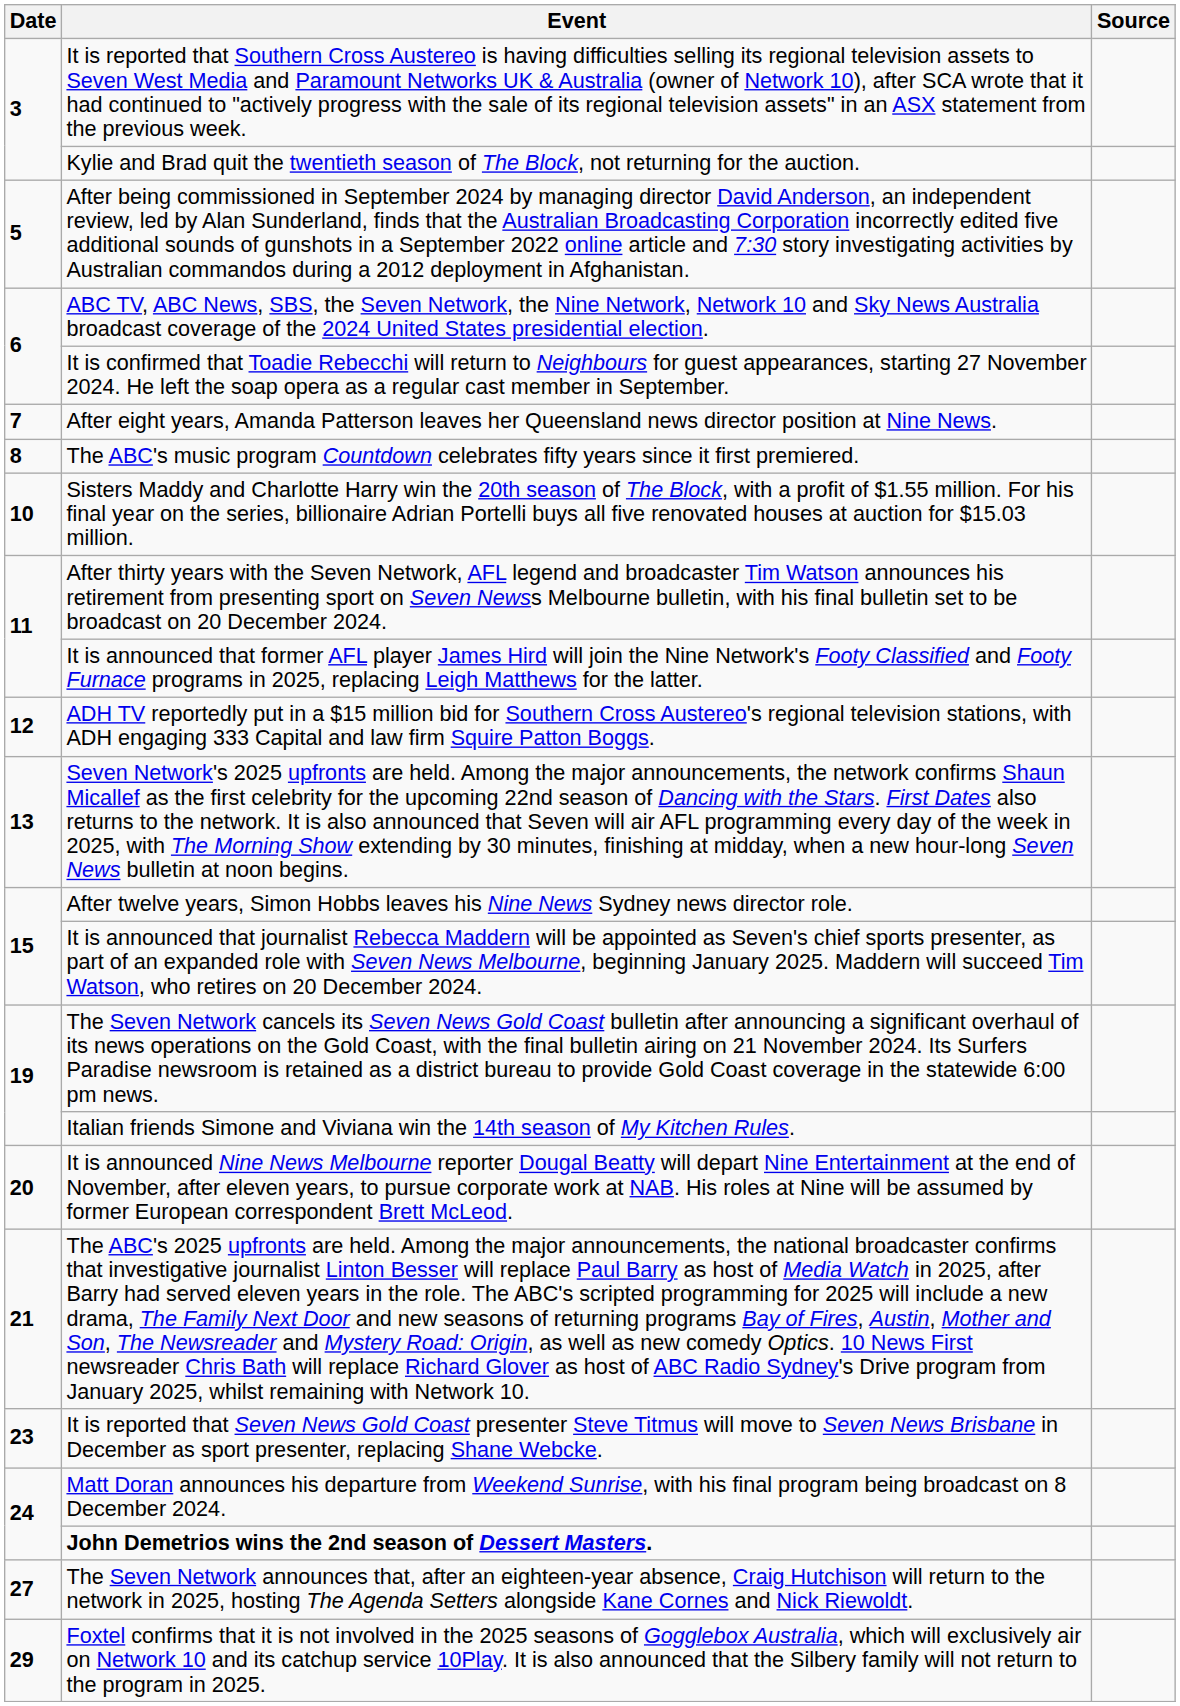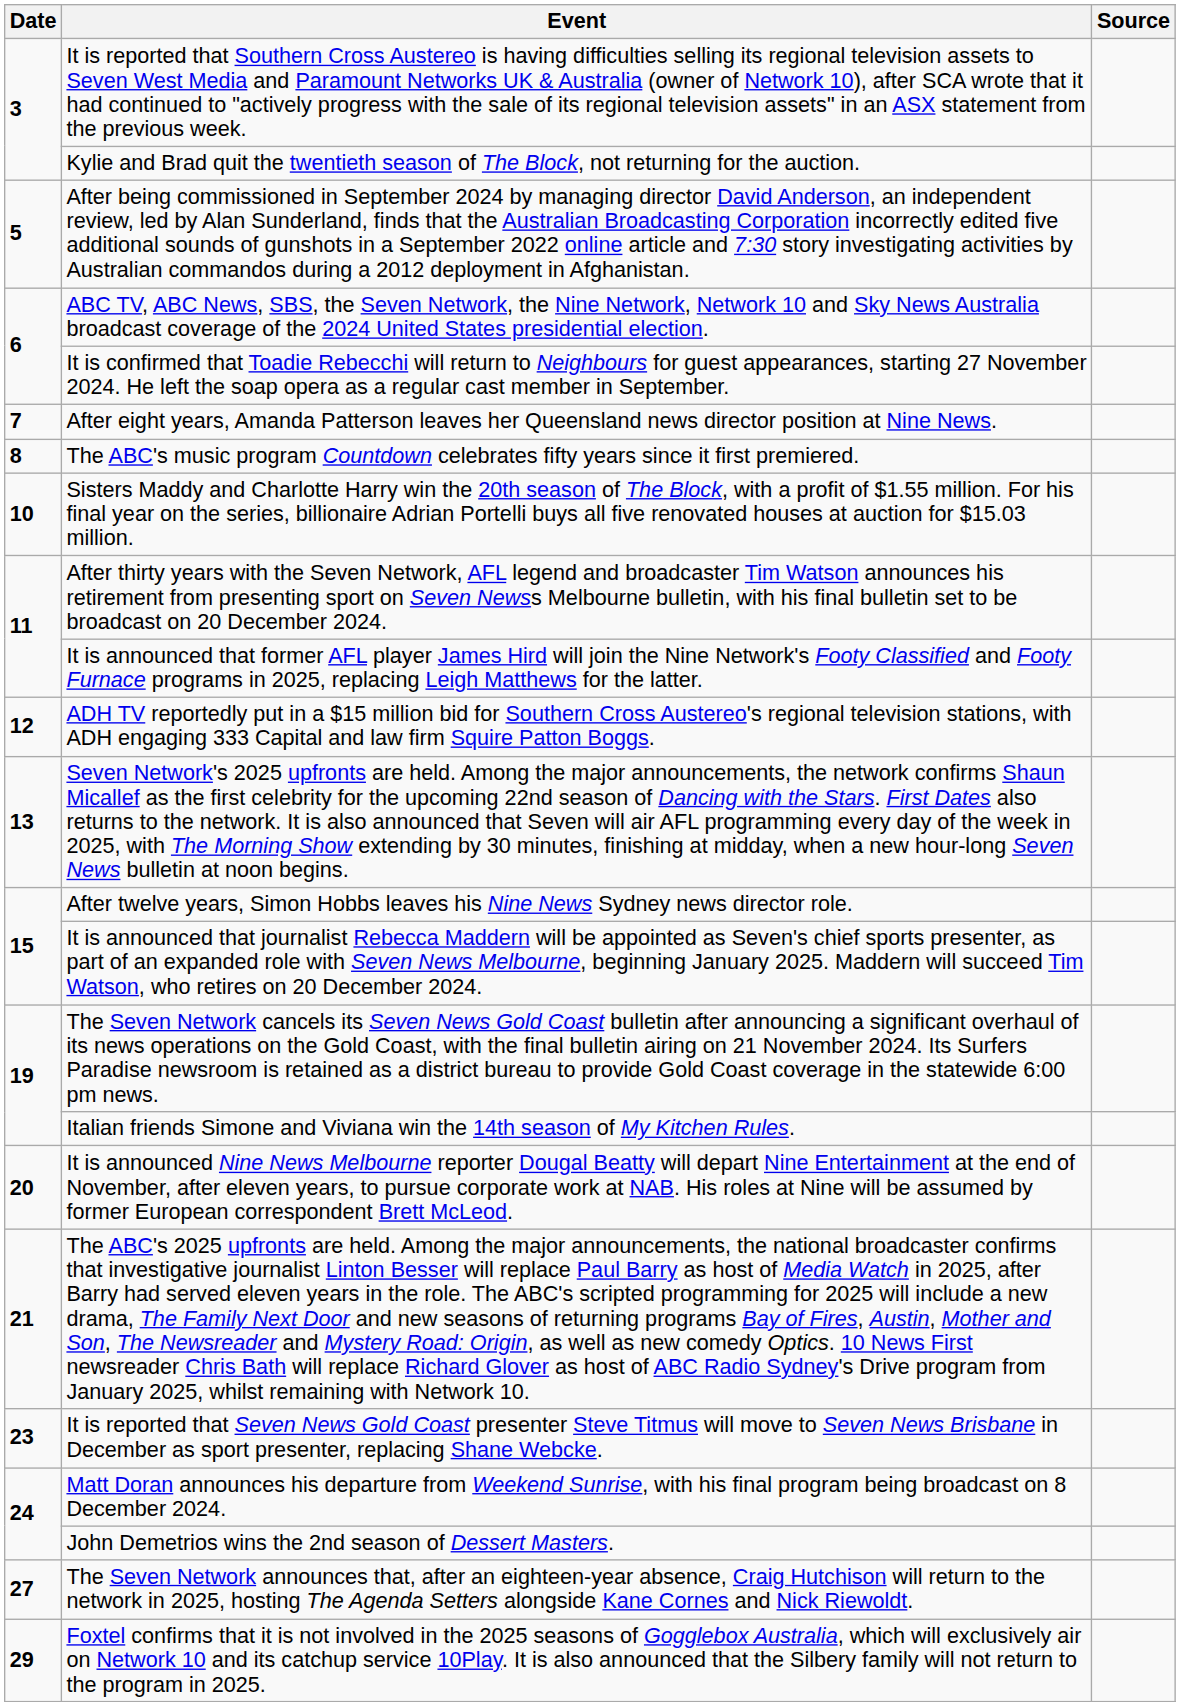(359, 1542) bold -> (340, 1542) normal
